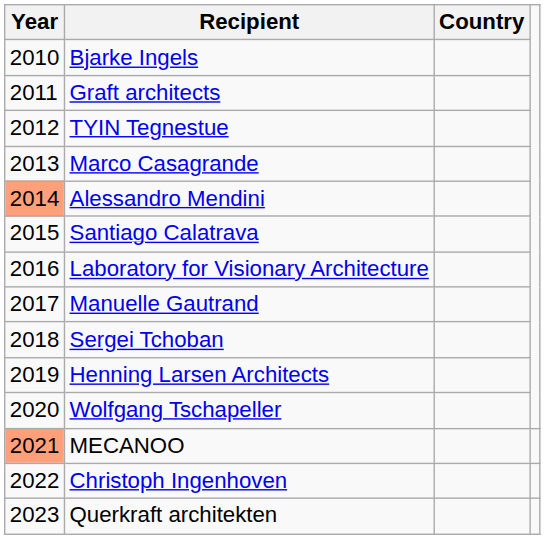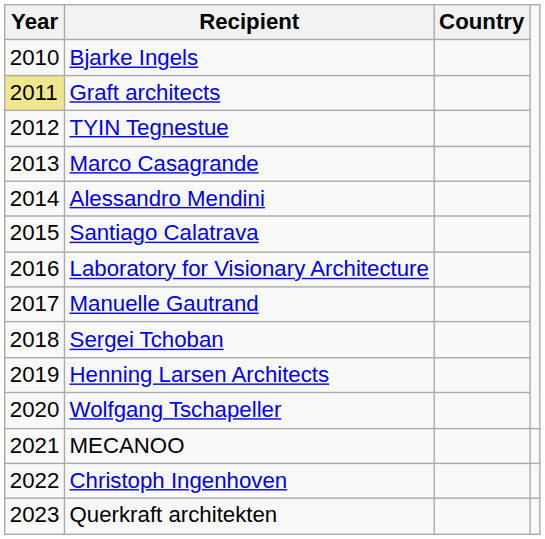(34, 92) no background -> (34, 92) khaki background
(35, 198) lightsalmon background -> (35, 198) no background
(35, 445) lightsalmon background -> (35, 445) no background
